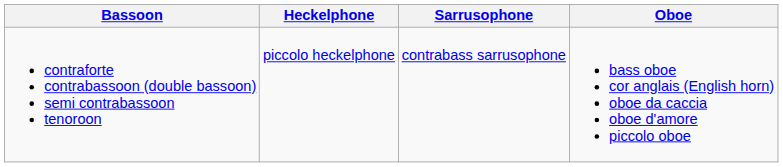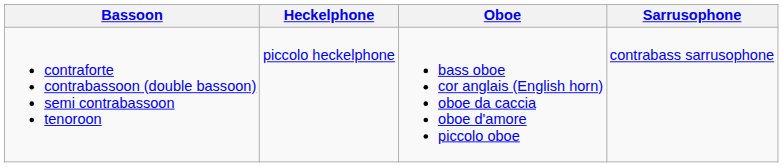columns swapped: (673, 16) <-> (484, 16)
